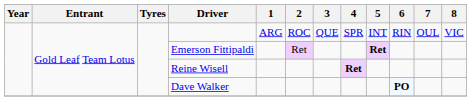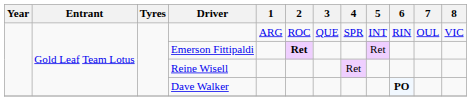(299, 50) normal -> (299, 50) bold
(378, 50) bold -> (378, 50) normal
(353, 68) bold -> (353, 68) normal
